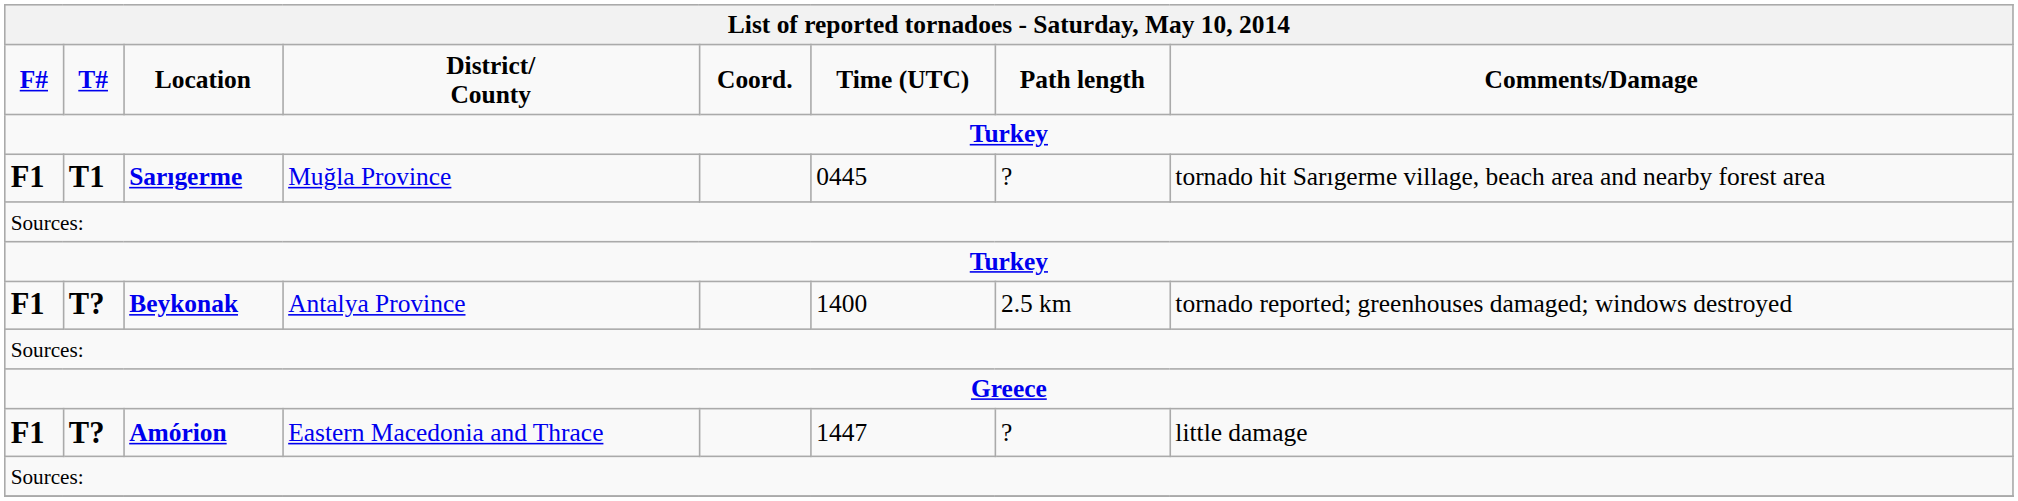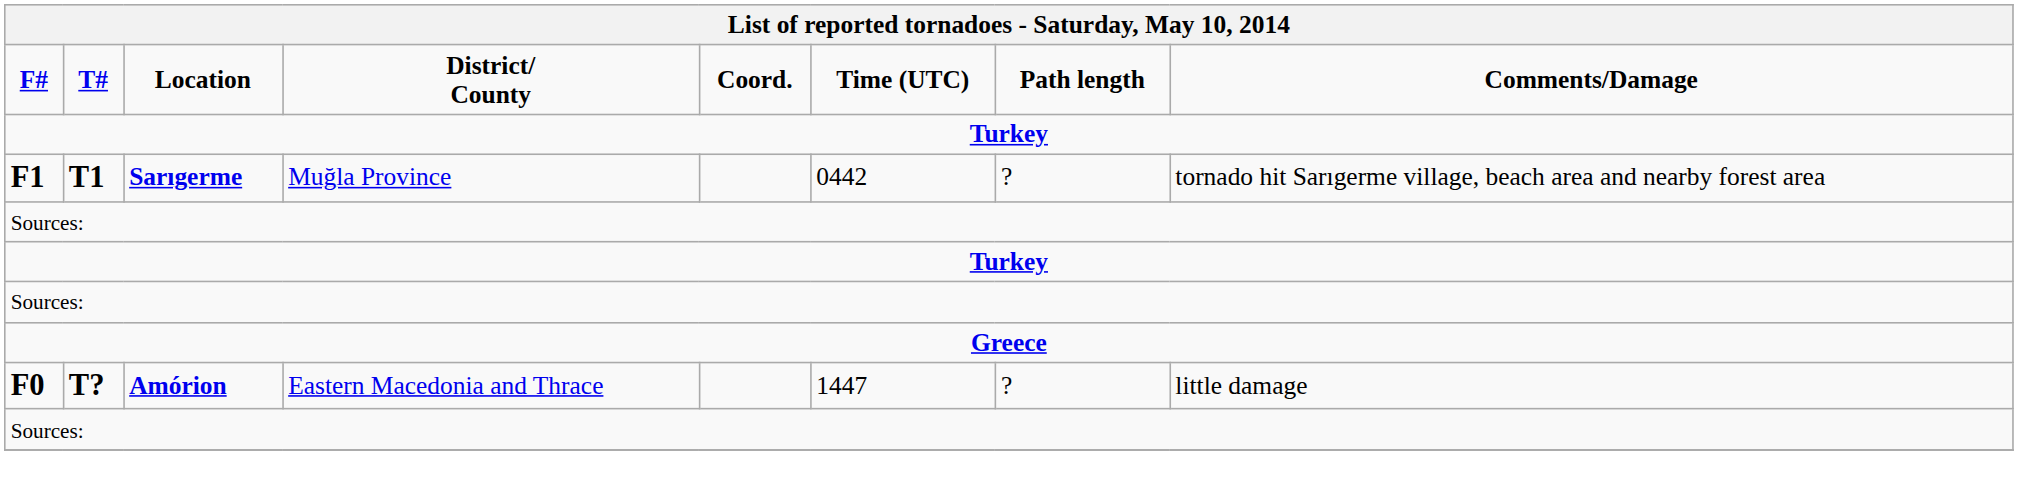(842, 177) 0445 -> (842, 177) 0442
- row: (184, 304)
(28, 432) F1 -> (28, 385) F0
